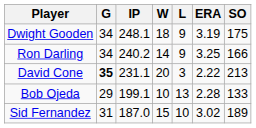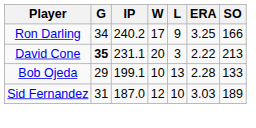- row: (50, 34)
(163, 53) 14 -> (158, 34) 17
(163, 113) 15 -> (158, 93) 12
(208, 113) 3.02 -> (203, 93) 3.03
